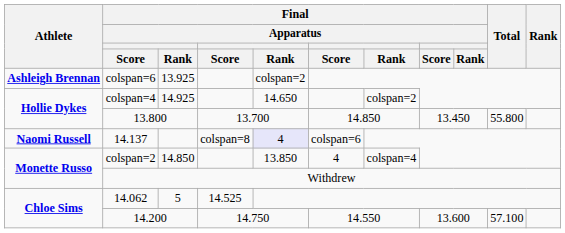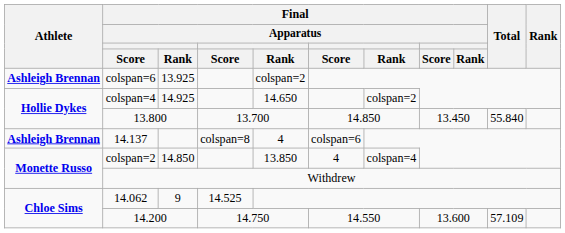(507, 118) 55.800 -> (507, 118) 55.840
(54, 138) Naomi Russell -> (54, 138) Ashleigh Brennan
(280, 138) lavender background -> (280, 138) no background
(178, 198) 5 -> (178, 198) 9
(507, 218) 57.100 -> (507, 218) 57.109
